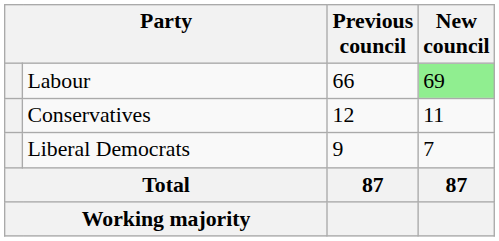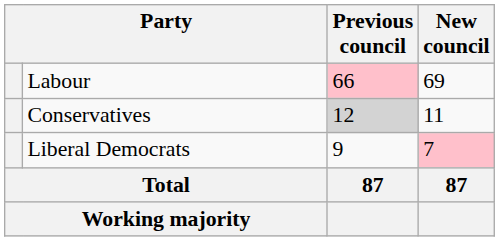(343, 80) no background -> (343, 80) pink background
(434, 80) lightgreen background -> (434, 80) no background
(343, 115) no background -> (343, 115) lightgrey background
(429, 149) no background -> (429, 149) pink background
